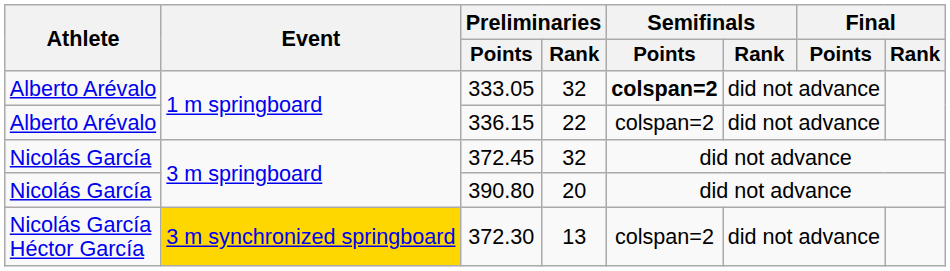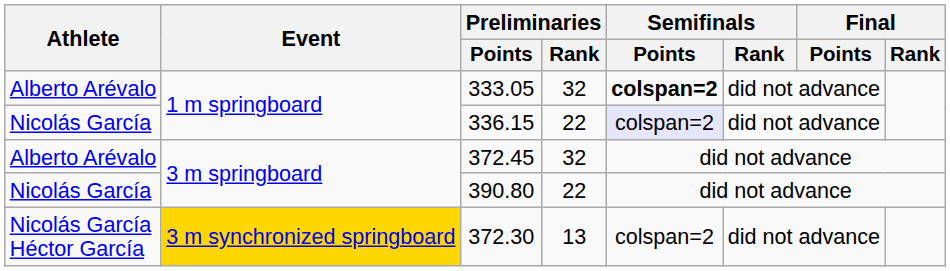(83, 123) Alberto Arévalo -> (81, 123) Nicolás García
(664, 123) no background -> (664, 123) lavender background
(81, 157) Nicolás García -> (83, 157) Alberto Arévalo
(574, 191) 20 -> (574, 191) 22
